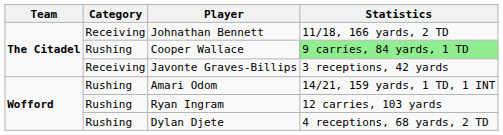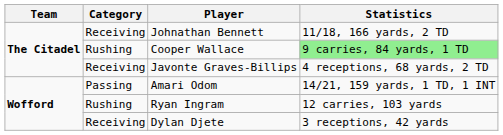(376, 68) 3 receptions, 42 yards -> (396, 68) 4 receptions, 68 yards, 2 TD
(109, 86) Rushing -> (109, 86) Passing
(109, 122) Rushing -> (116, 122) Receiving
(396, 122) 4 receptions, 68 yards, 2 TD -> (376, 122) 3 receptions, 42 yards
